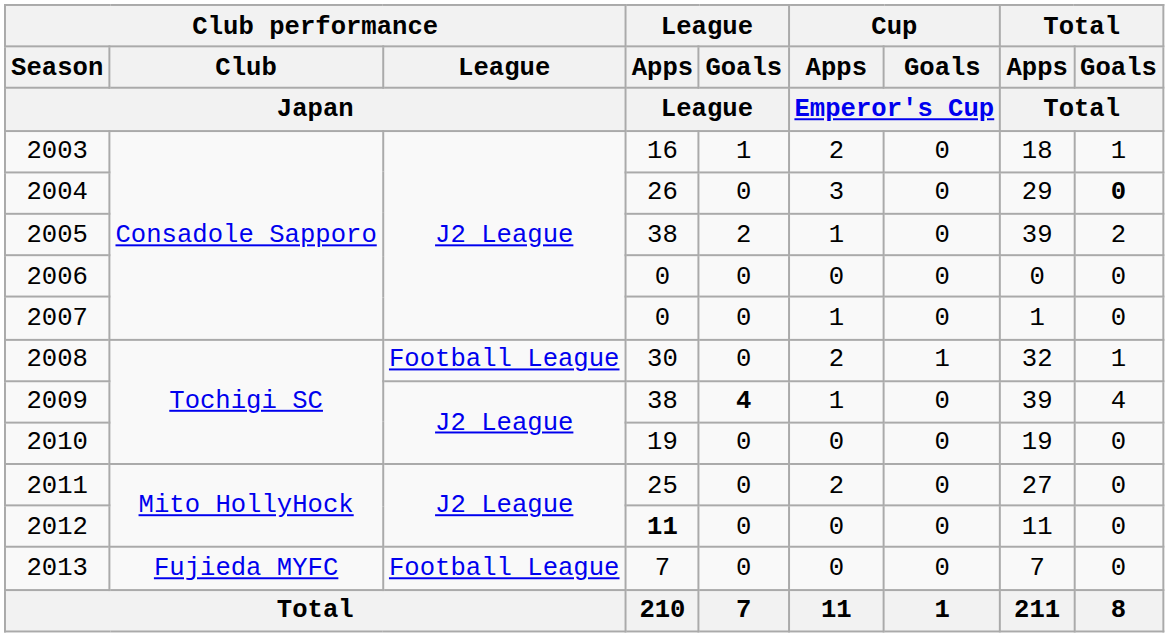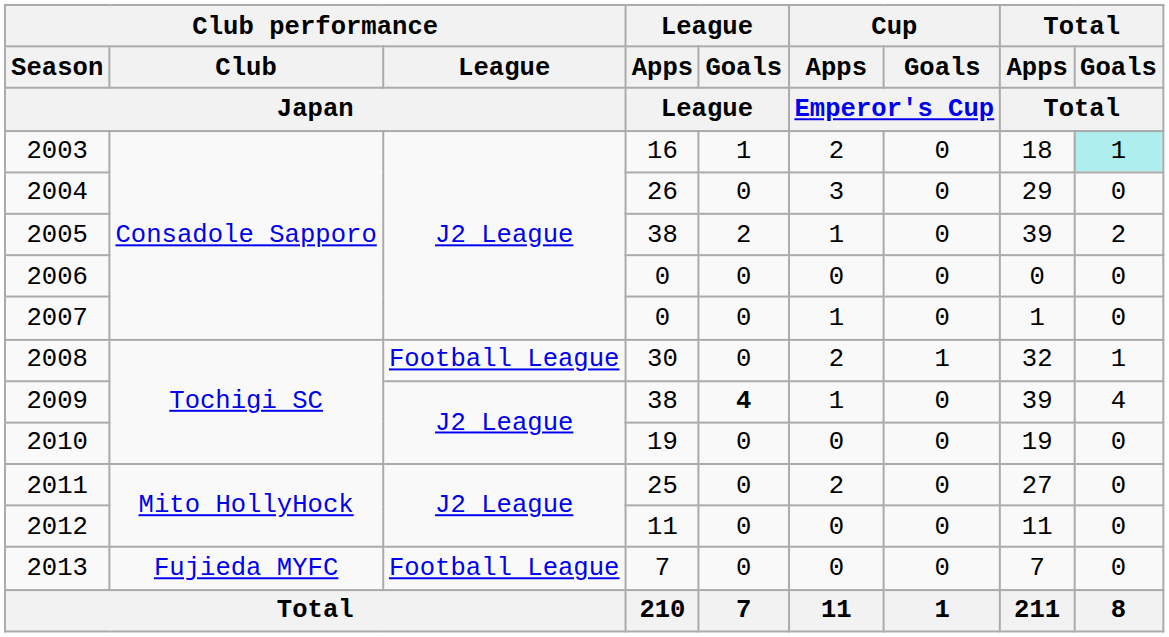(1119, 151) no background -> (1119, 151) paleturquoise background
(1119, 193) bold -> (1119, 193) normal
(662, 527) bold -> (662, 527) normal
